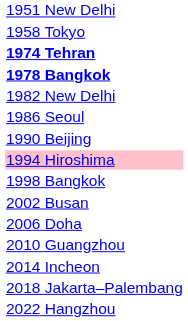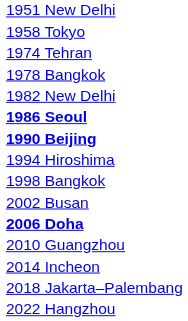(51, 53) bold -> (49, 53) normal
(58, 74) bold -> (56, 74) normal
(45, 117) normal -> (46, 117) bold
(49, 138) normal -> (51, 138) bold
(60, 160) pink background -> (60, 160) no background
(44, 224) normal -> (45, 224) bold
